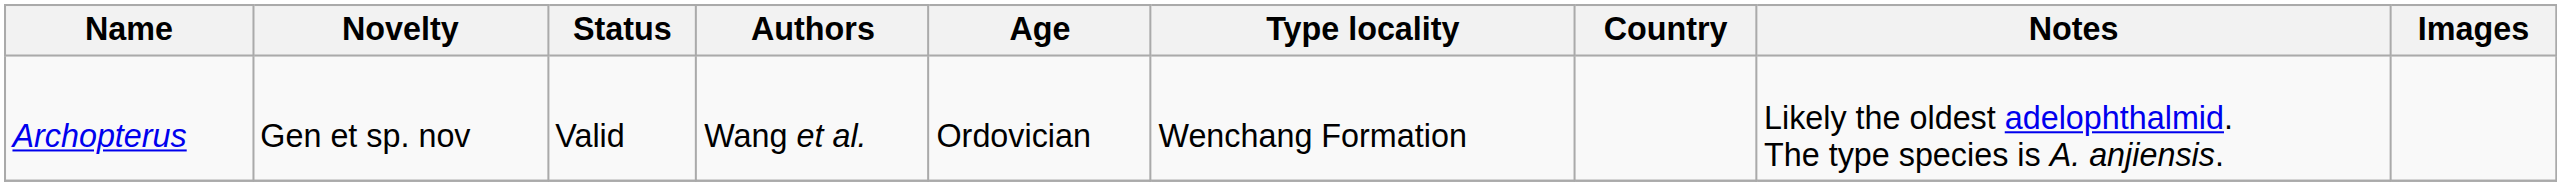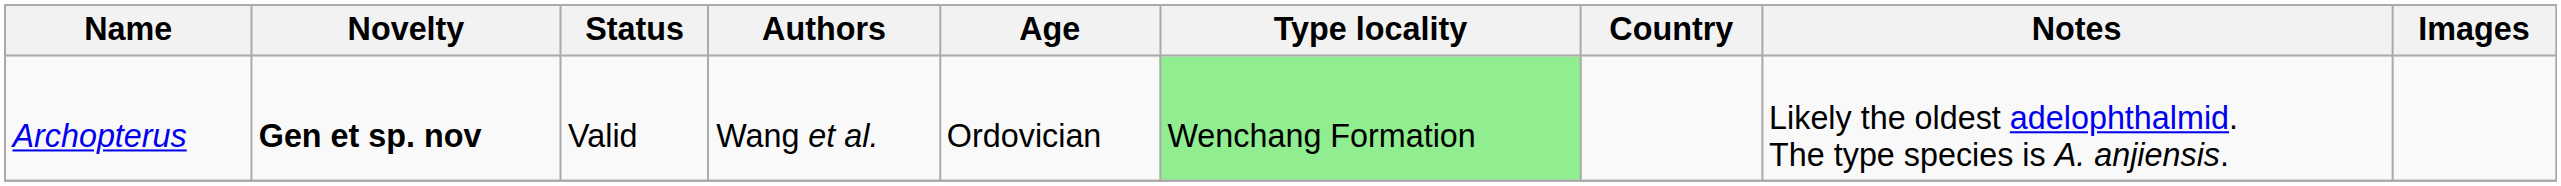(365, 135) normal -> (370, 135) bold
(1313, 135) no background -> (1322, 135) lightgreen background
